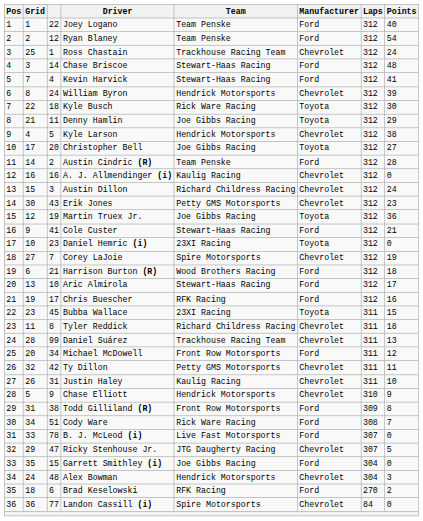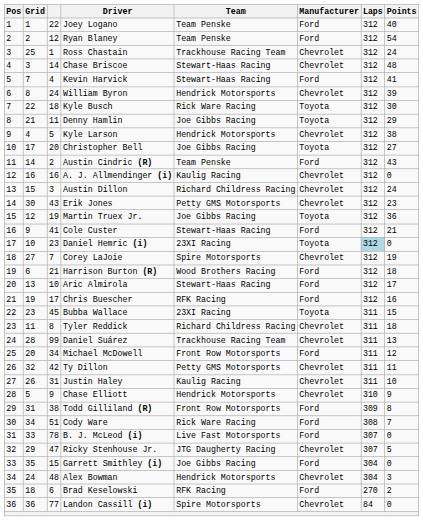(309, 66) Ford -> (322, 66) Chevrolet
(392, 162) 28 -> (392, 162) 43
(370, 244) no background -> (370, 244) lightblue background
